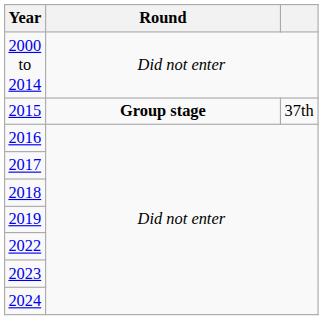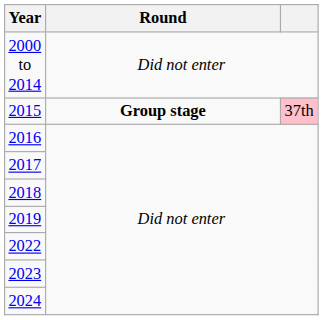(299, 111) no background -> (299, 111) pink background
